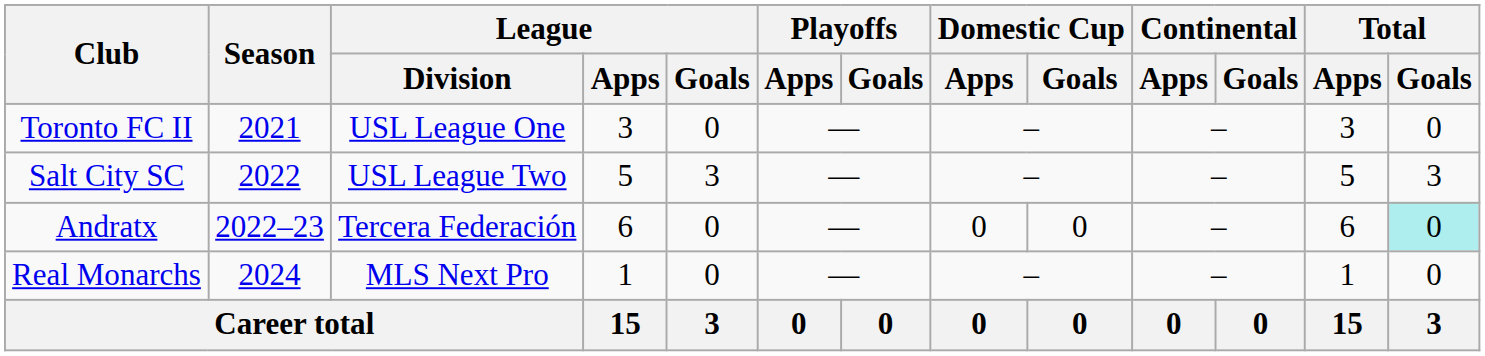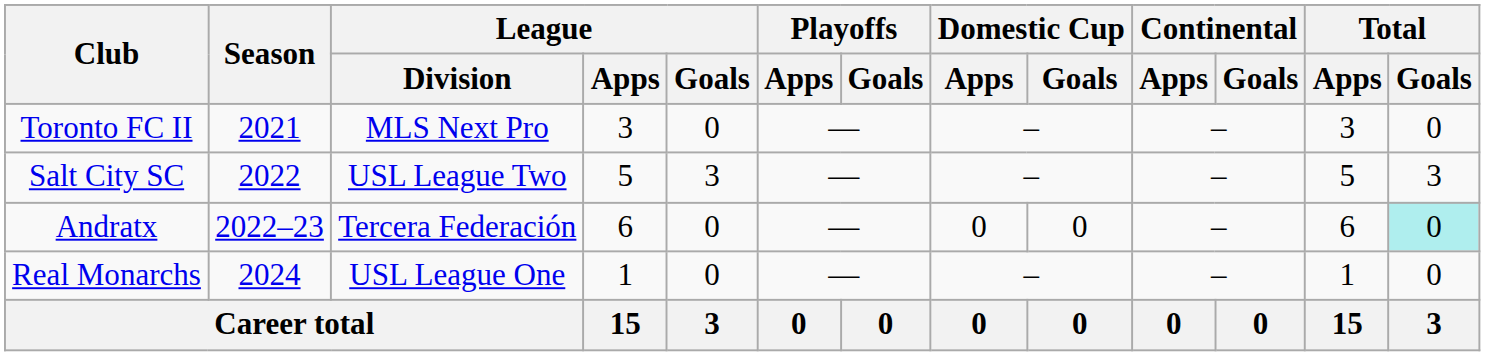(457, 127) USL League One -> (457, 127) MLS Next Pro
(457, 275) MLS Next Pro -> (457, 275) USL League One
